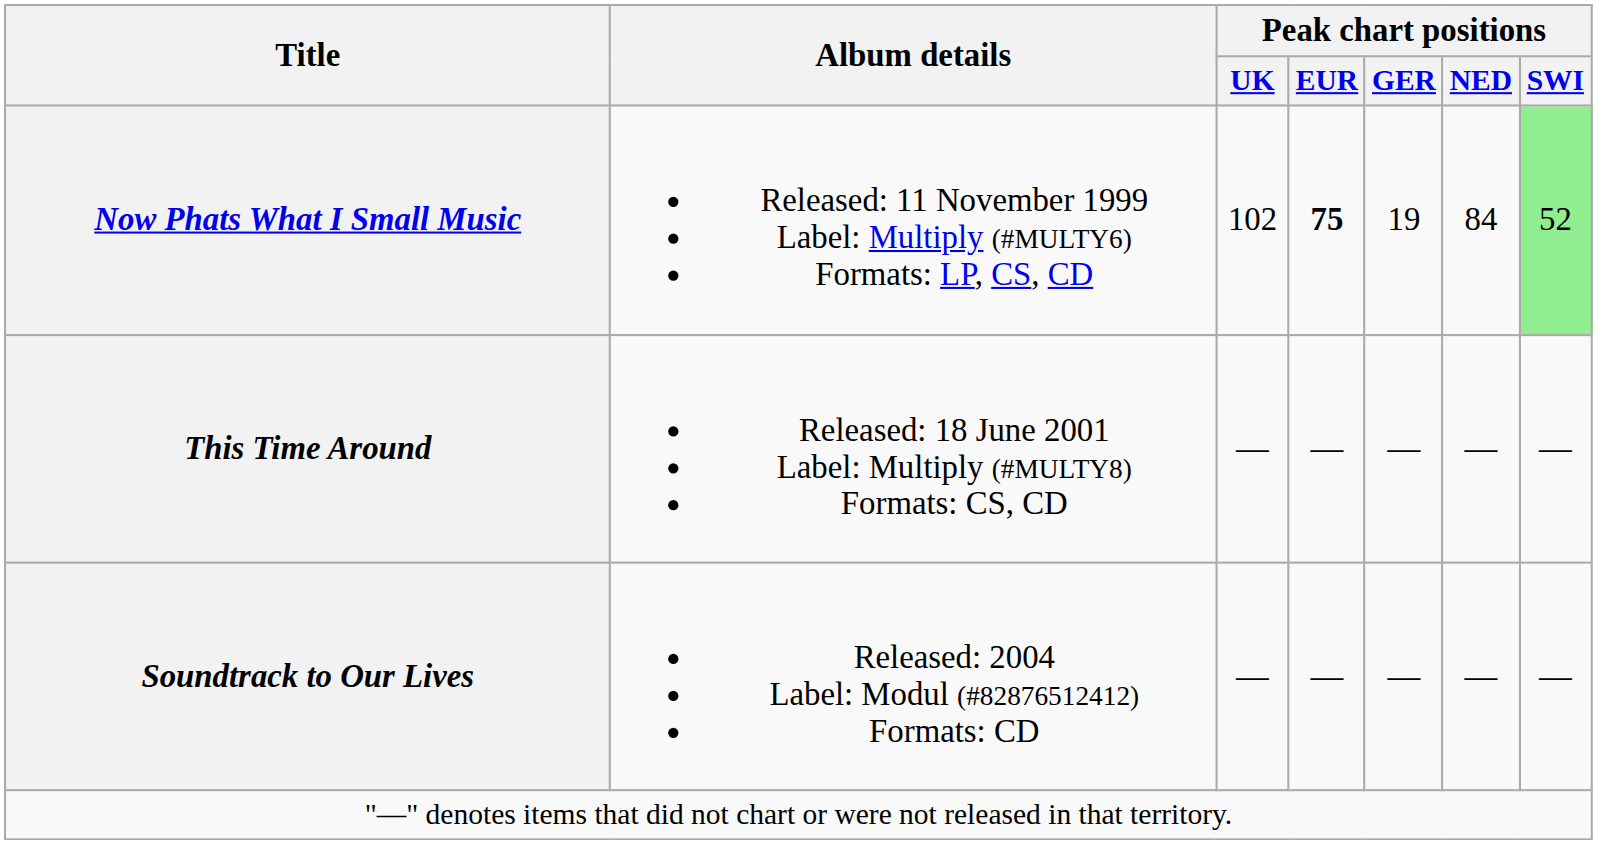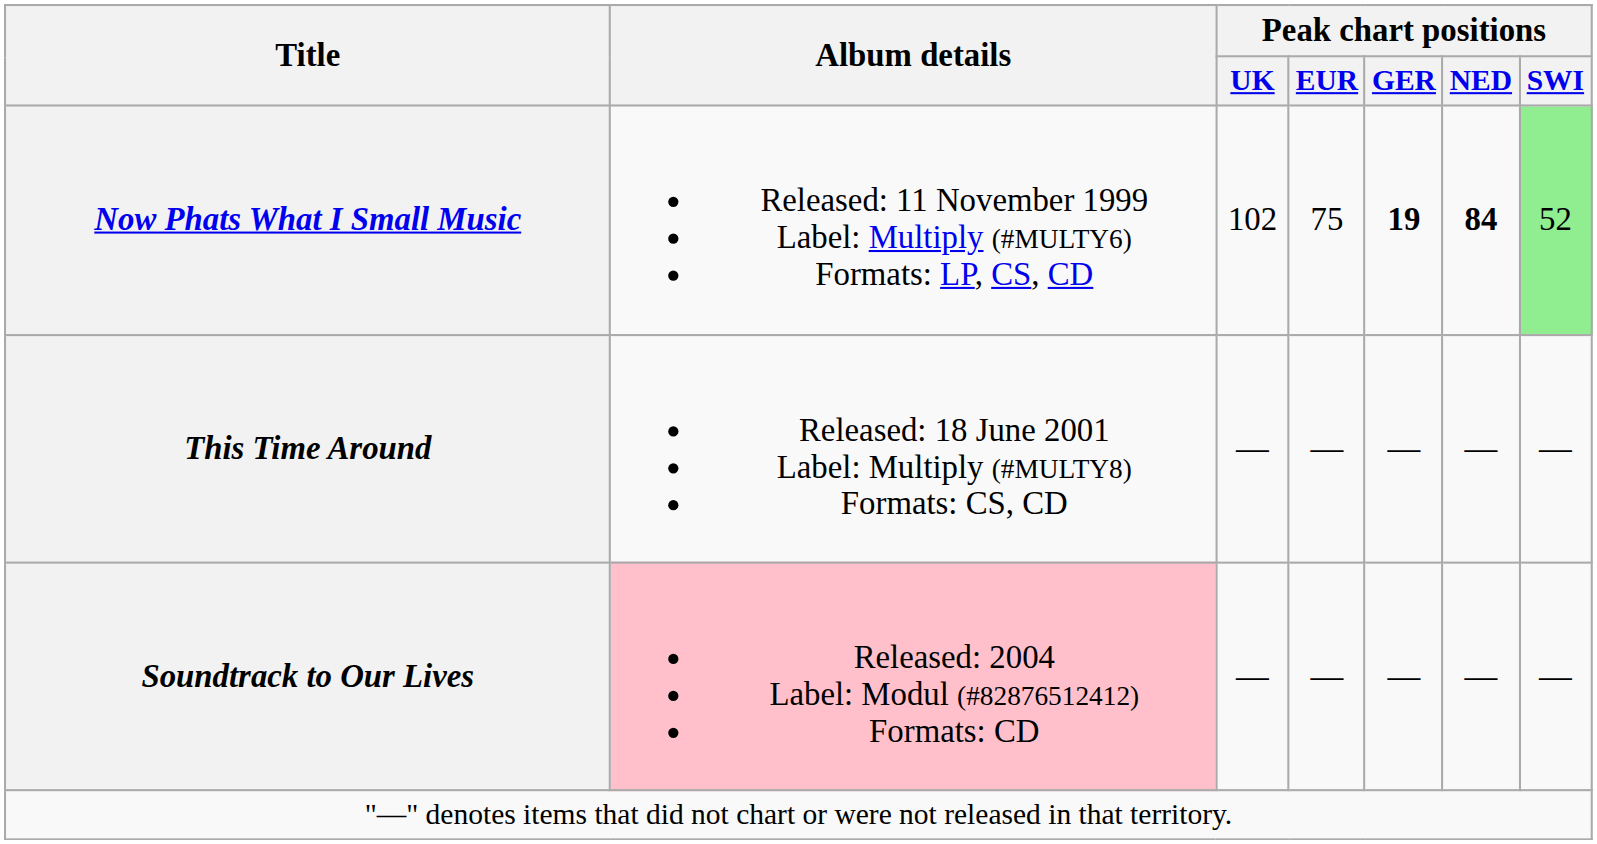(1327, 219) bold -> (1327, 219) normal
(1404, 219) normal -> (1404, 219) bold
(1481, 219) normal -> (1481, 219) bold
(913, 695) no background -> (913, 695) pink background
